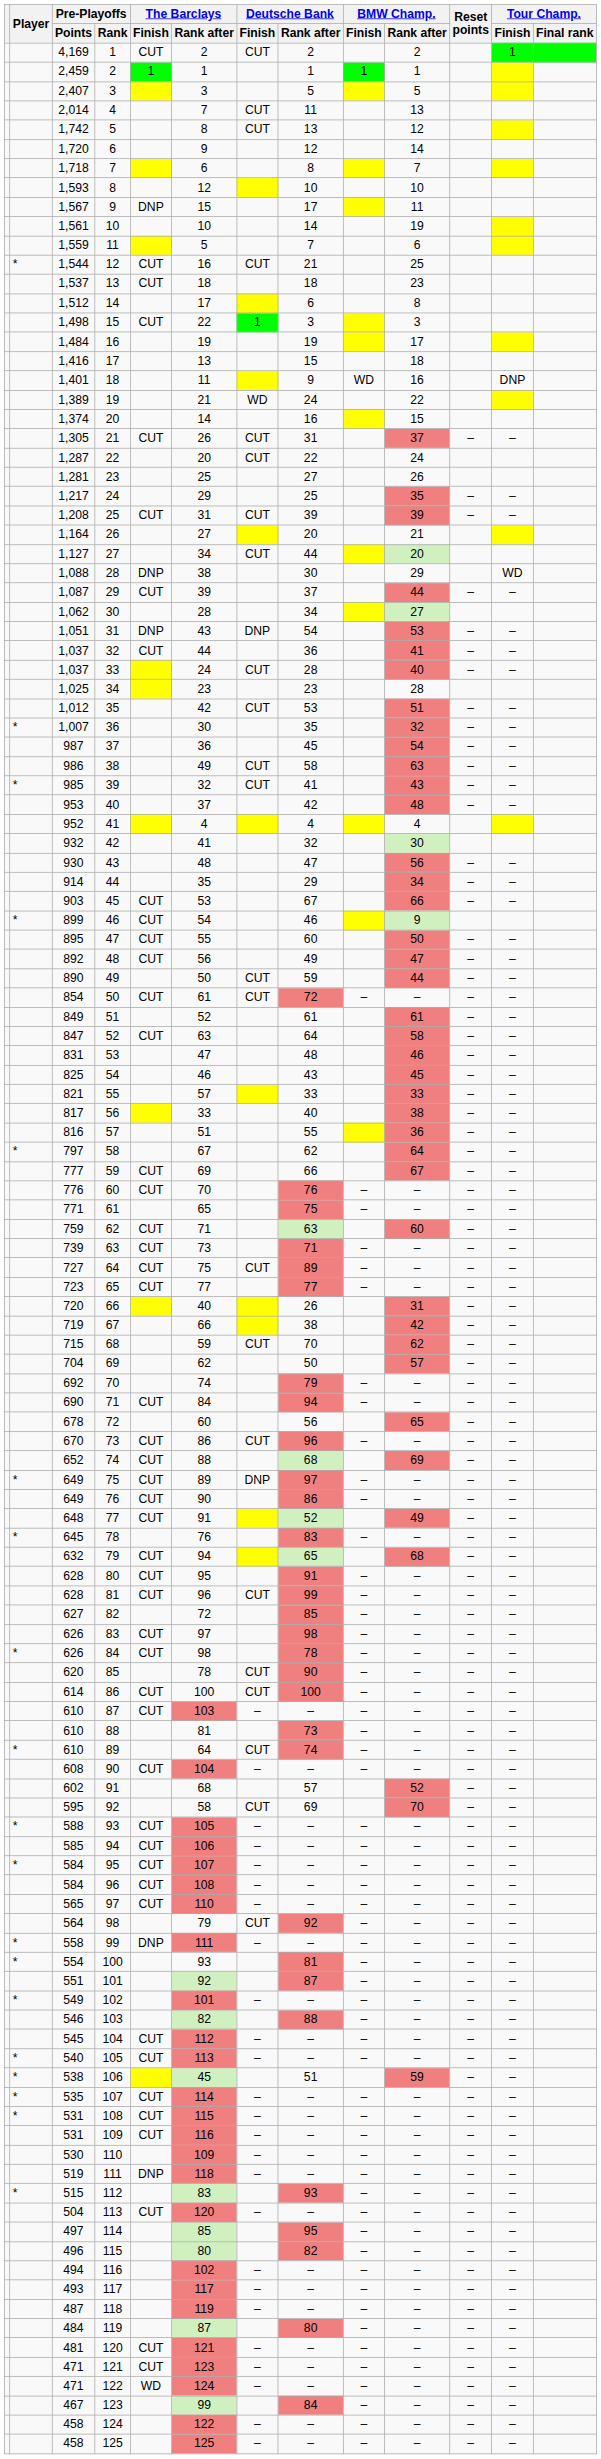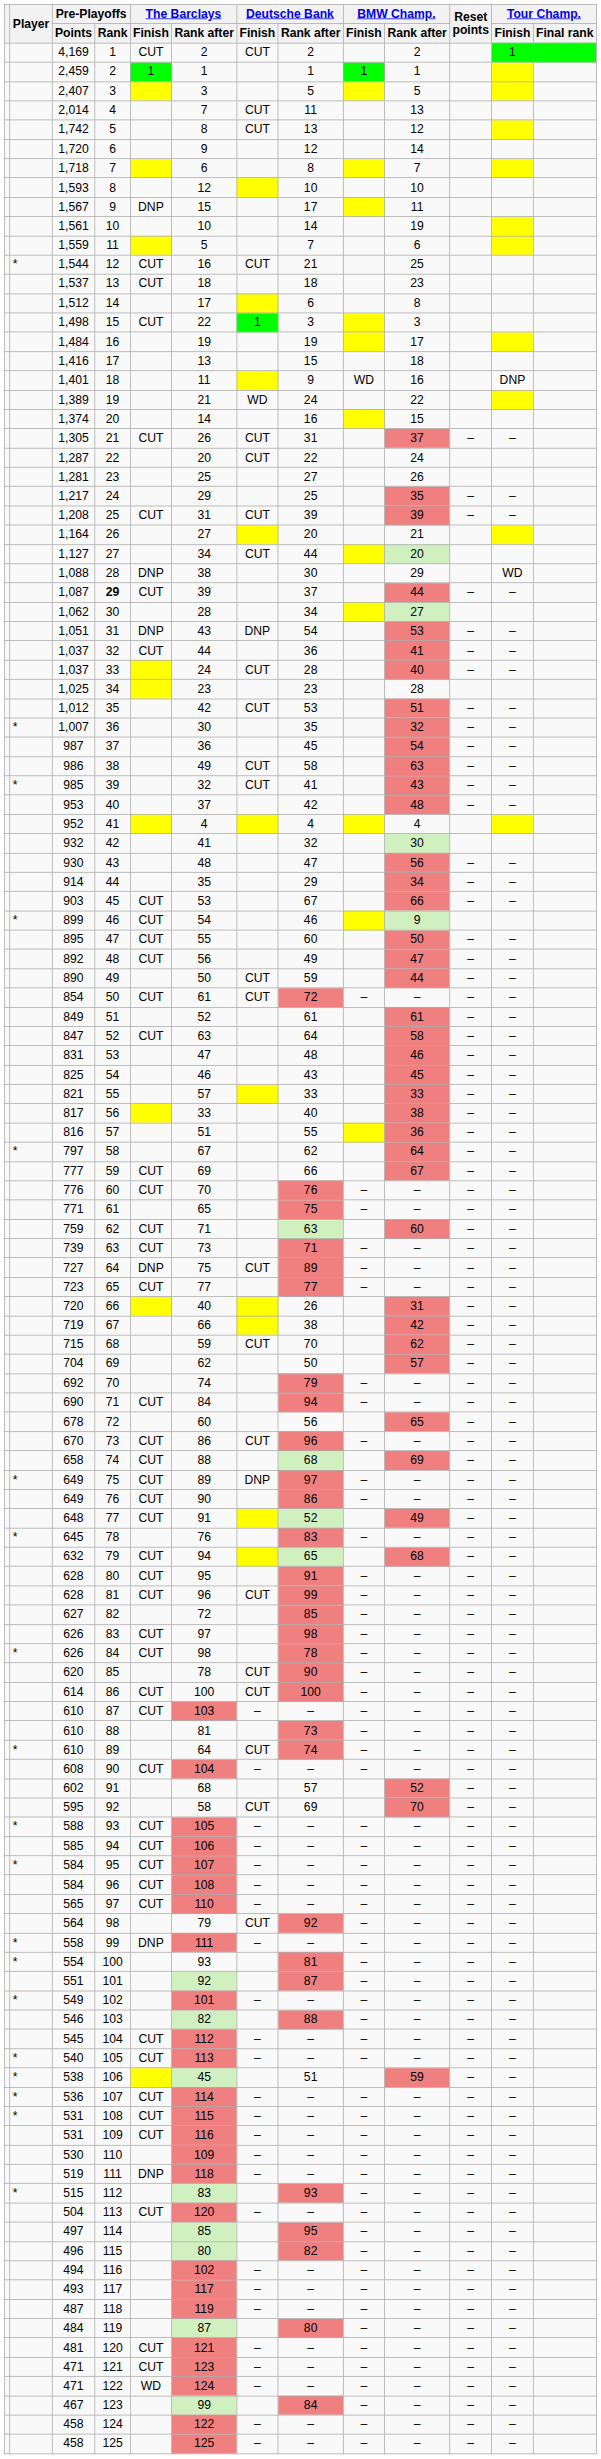(113, 592) normal -> (113, 592) bold
(151, 1267) CUT -> (151, 1267) DNP
(73, 1460) 652 -> (73, 1460) 658
(73, 2096) 535 -> (73, 2096) 536
